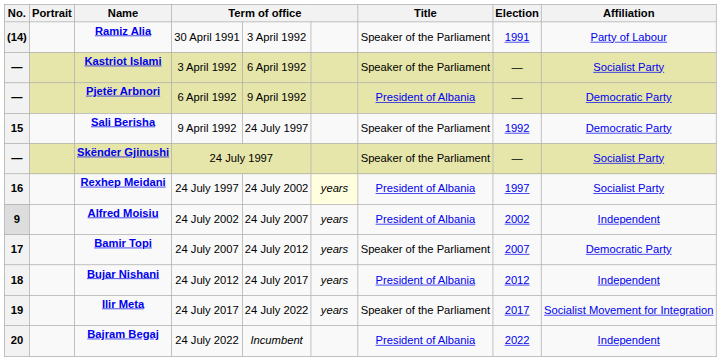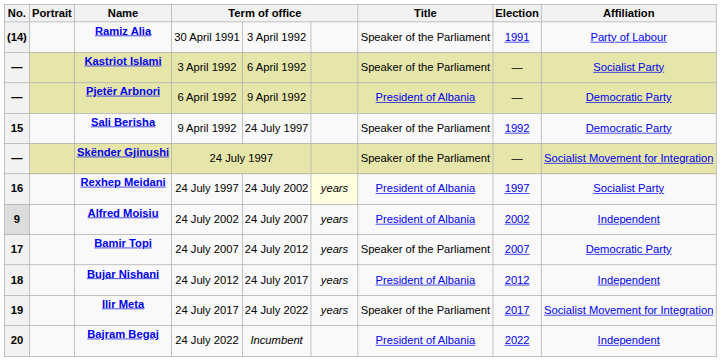(629, 158) Socialist Party -> (629, 158) Socialist Movement for Integration
